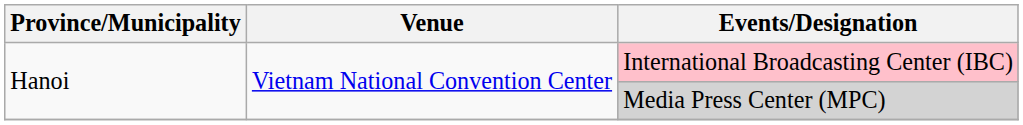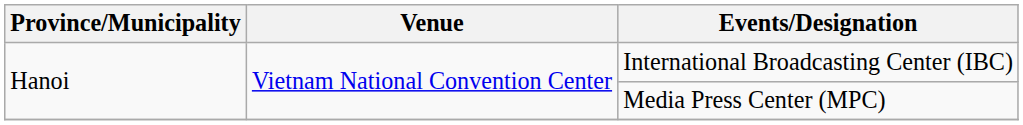(818, 61) pink background -> (818, 61) no background
(754, 100) lightgrey background -> (754, 100) no background
